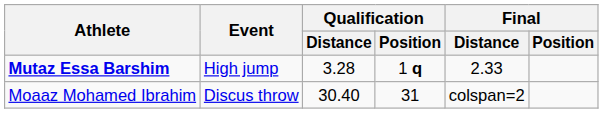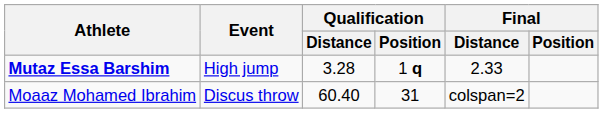(339, 95) 30.40 -> (339, 95) 60.40
